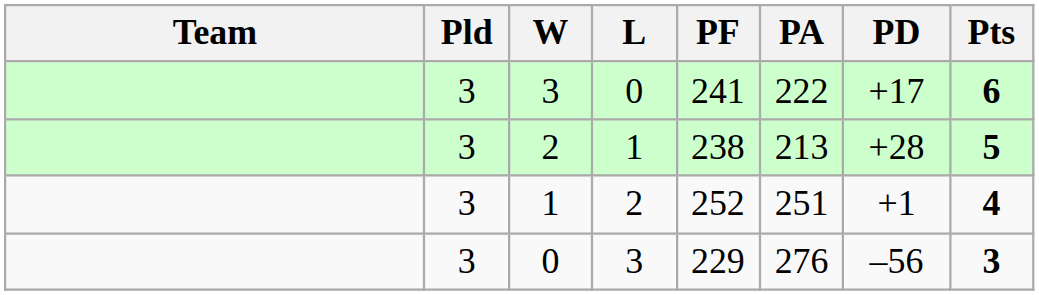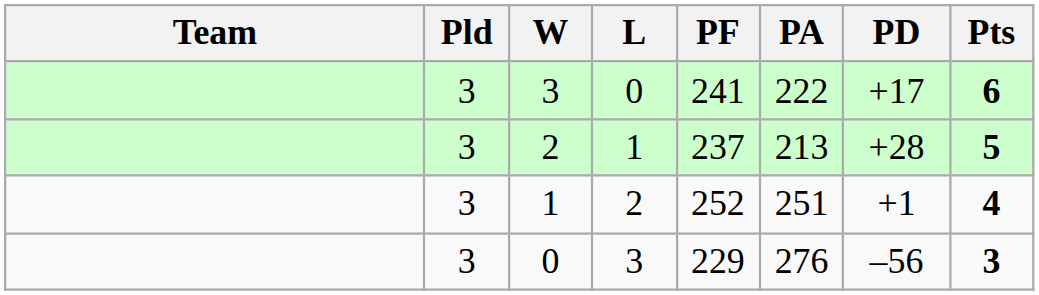(718, 146) 238 -> (718, 146) 237
